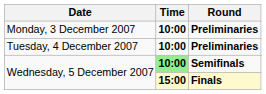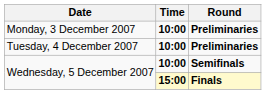(172, 64) lightgreen background -> (172, 64) no background
